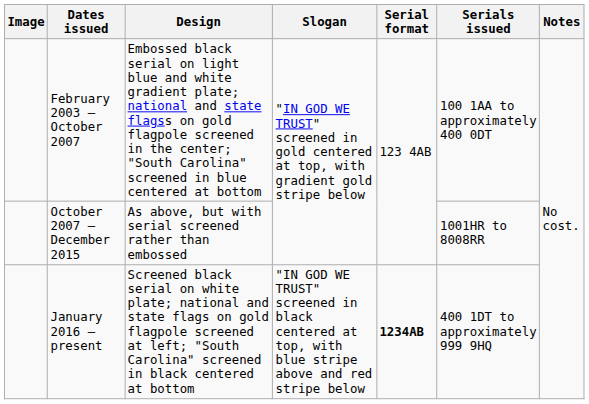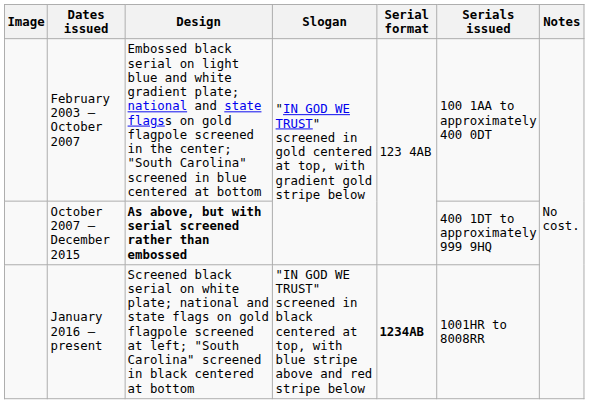(195, 233) normal -> (195, 233) bold
(473, 233) 1001HR to 8008RR -> (488, 233) 400 1DT to approximately 999 9HQ
(488, 331) 400 1DT to approximately 999 9HQ -> (473, 331) 1001HR to 8008RR
